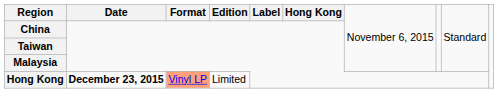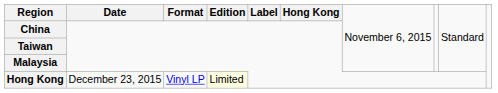(116, 79) bold -> (115, 79) normal
(188, 79) lightsalmon background -> (185, 79) no background
(229, 79) no background -> (227, 79) lightyellow background
